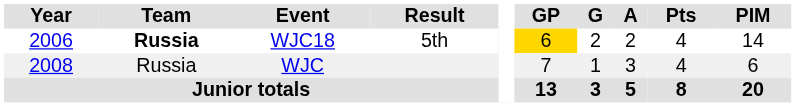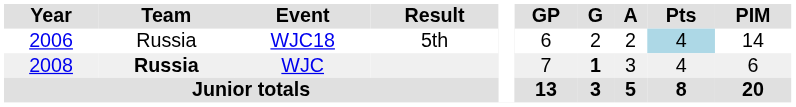(166, 40) bold -> (166, 40) normal
(546, 40) gold background -> (546, 40) no background
(681, 40) no background -> (681, 40) lightblue background
(166, 65) normal -> (166, 65) bold
(595, 65) normal -> (595, 65) bold
